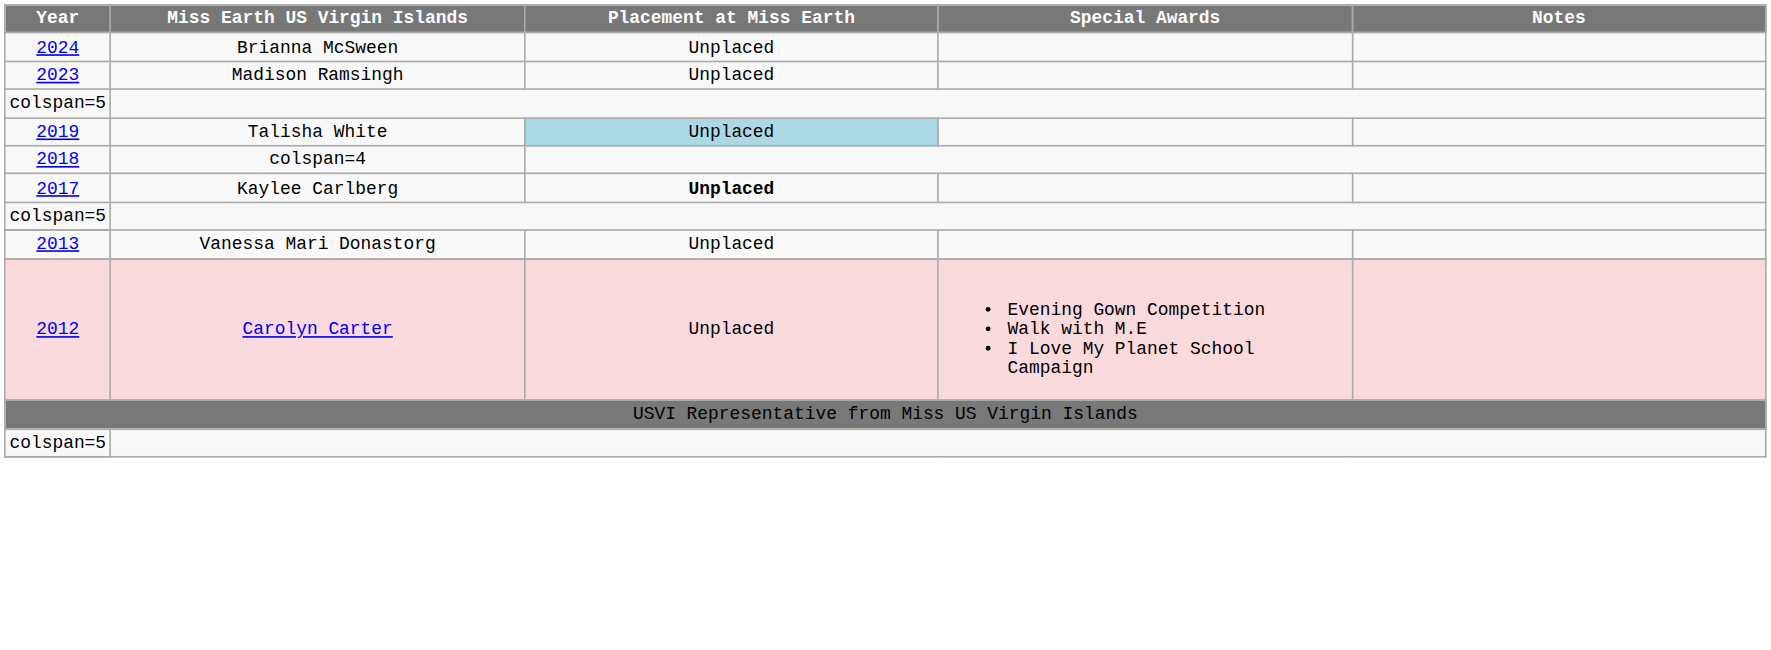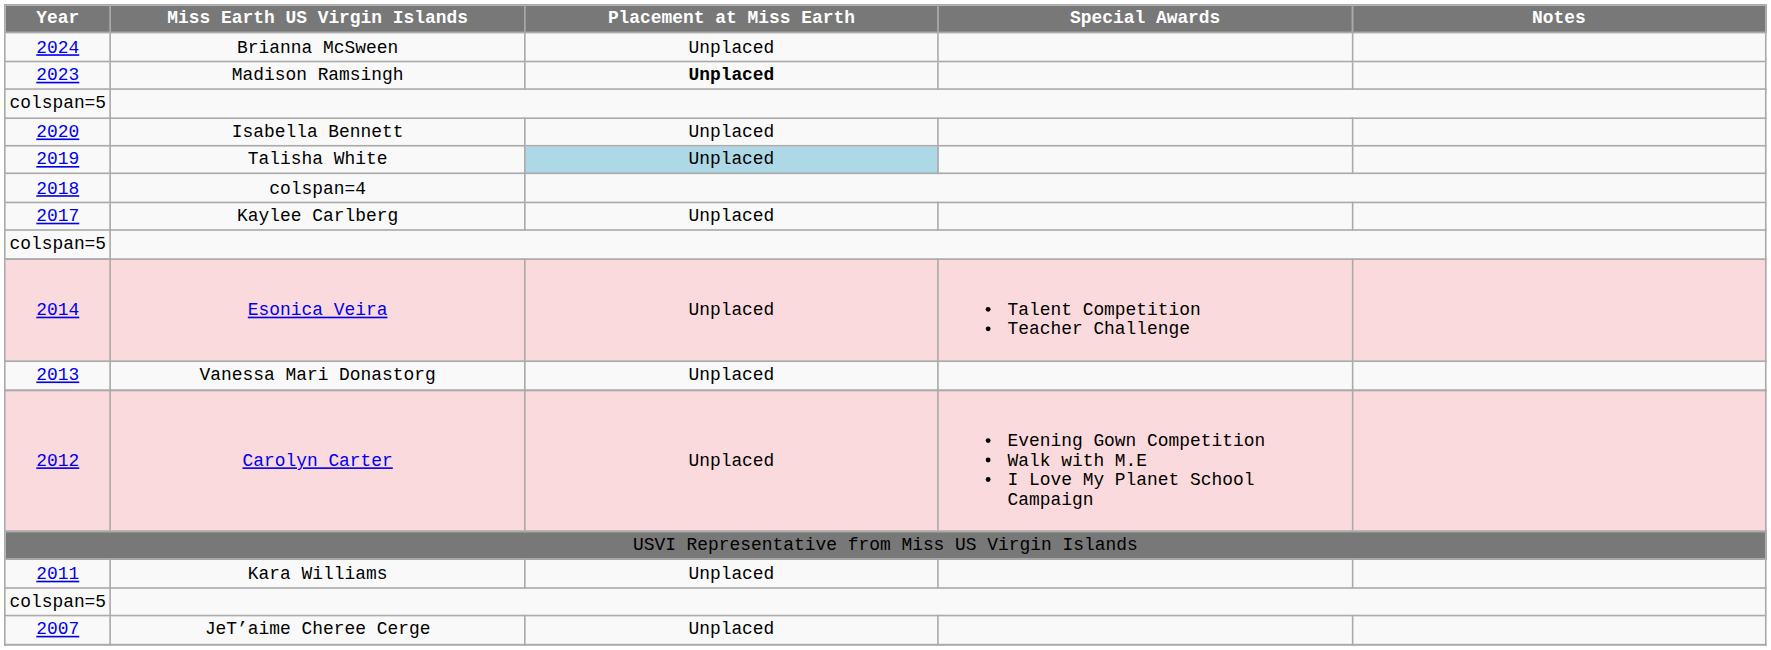(731, 75) normal -> (731, 75) bold
+ row: (58, 132)
(731, 188) bold -> (731, 216) normal
+ row: (58, 310)
+ row: (58, 574)
+ row: (58, 630)
